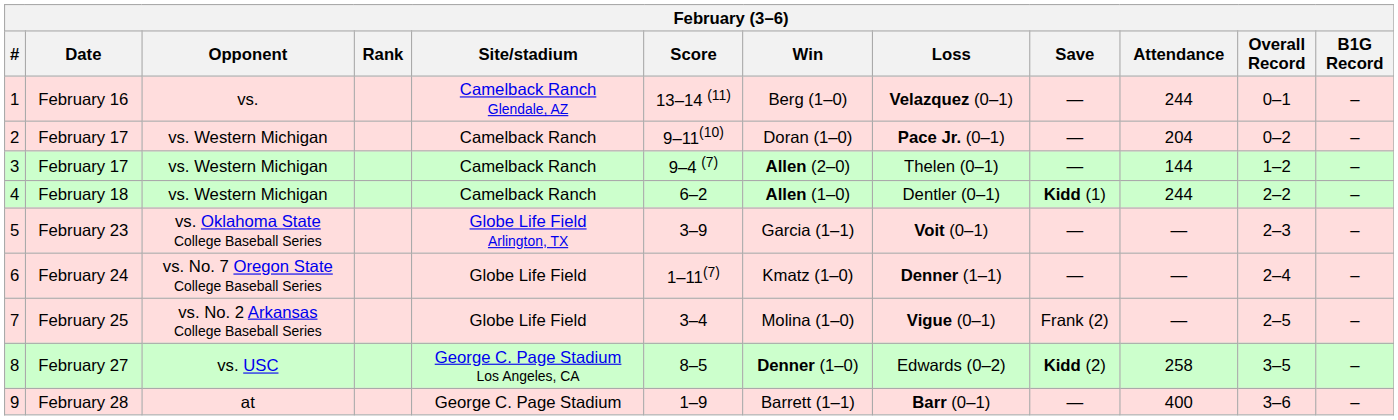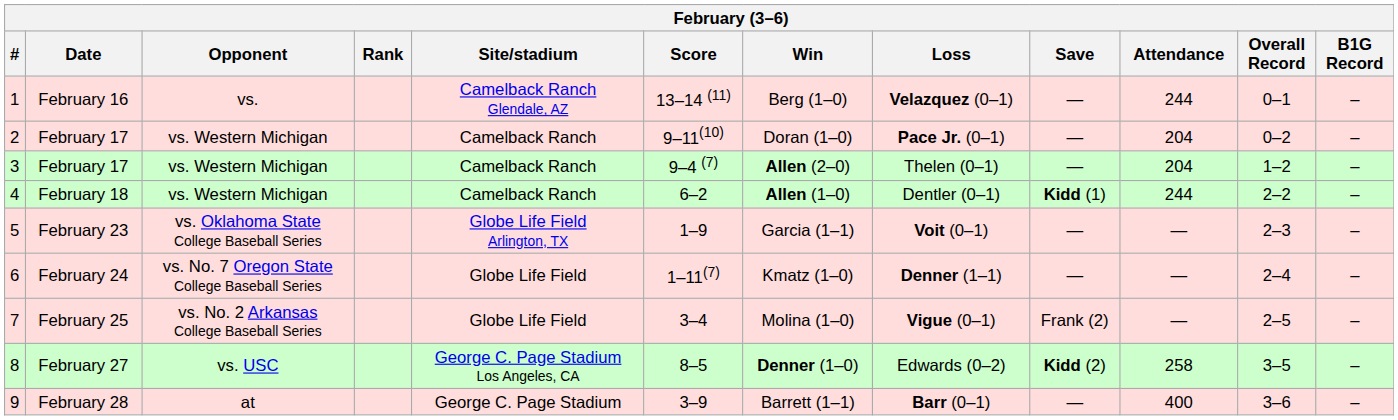(1179, 166) 144 -> (1179, 166) 204
(693, 230) 3–9 -> (693, 230) 1–9
(693, 401) 1–9 -> (693, 401) 3–9
